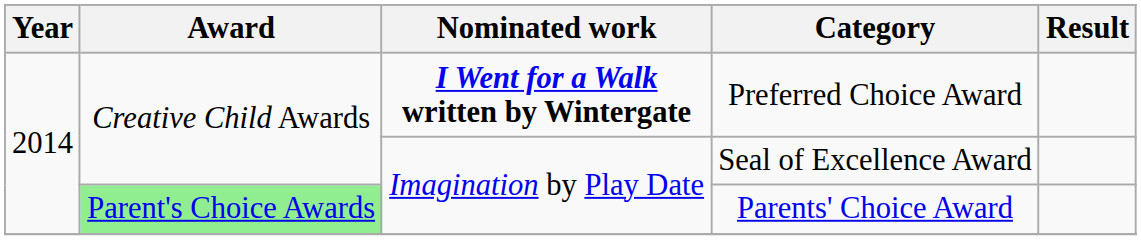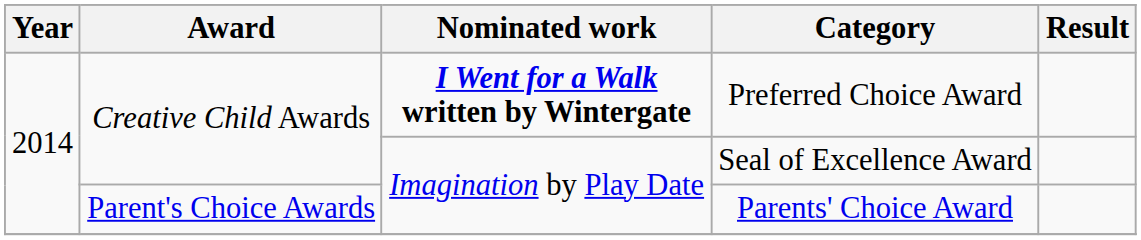(231, 208) lightgreen background -> (231, 208) no background
